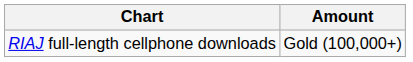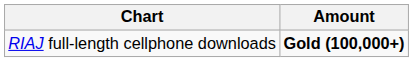(343, 43) normal -> (344, 43) bold
